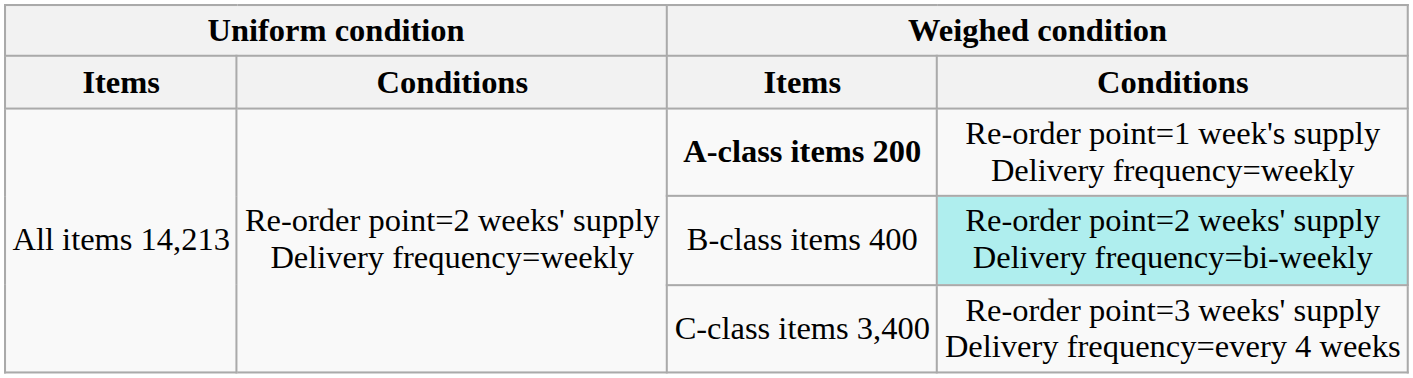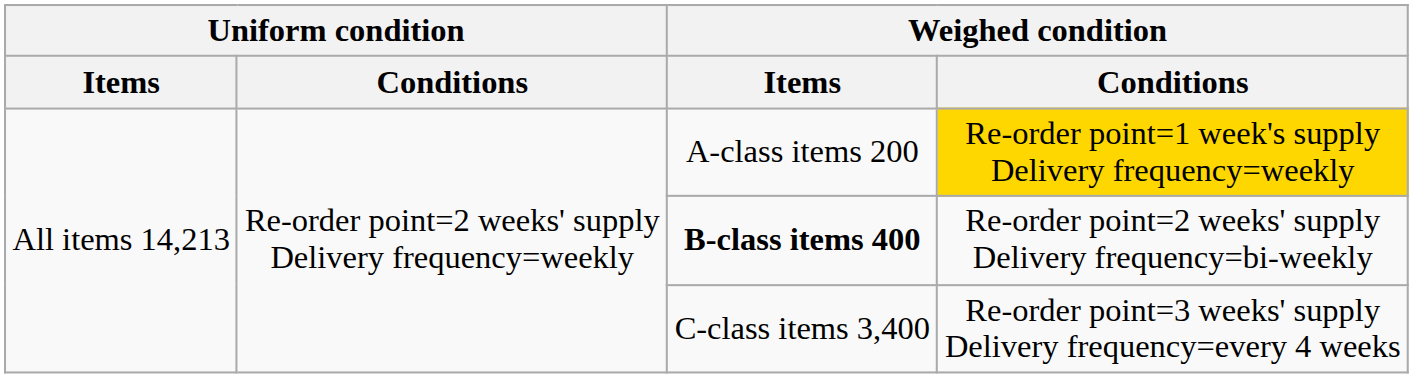(802, 151) bold -> (802, 151) normal
(1173, 151) no background -> (1173, 151) gold background
(802, 239) normal -> (802, 239) bold
(1173, 239) paleturquoise background -> (1173, 239) no background
